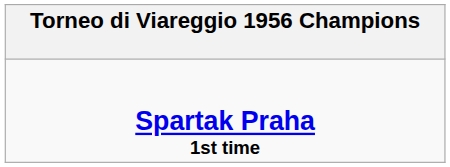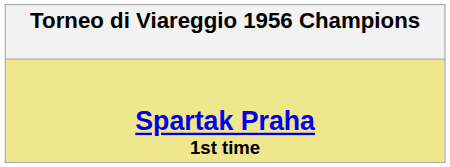(225, 131) no background -> (225, 131) khaki background
